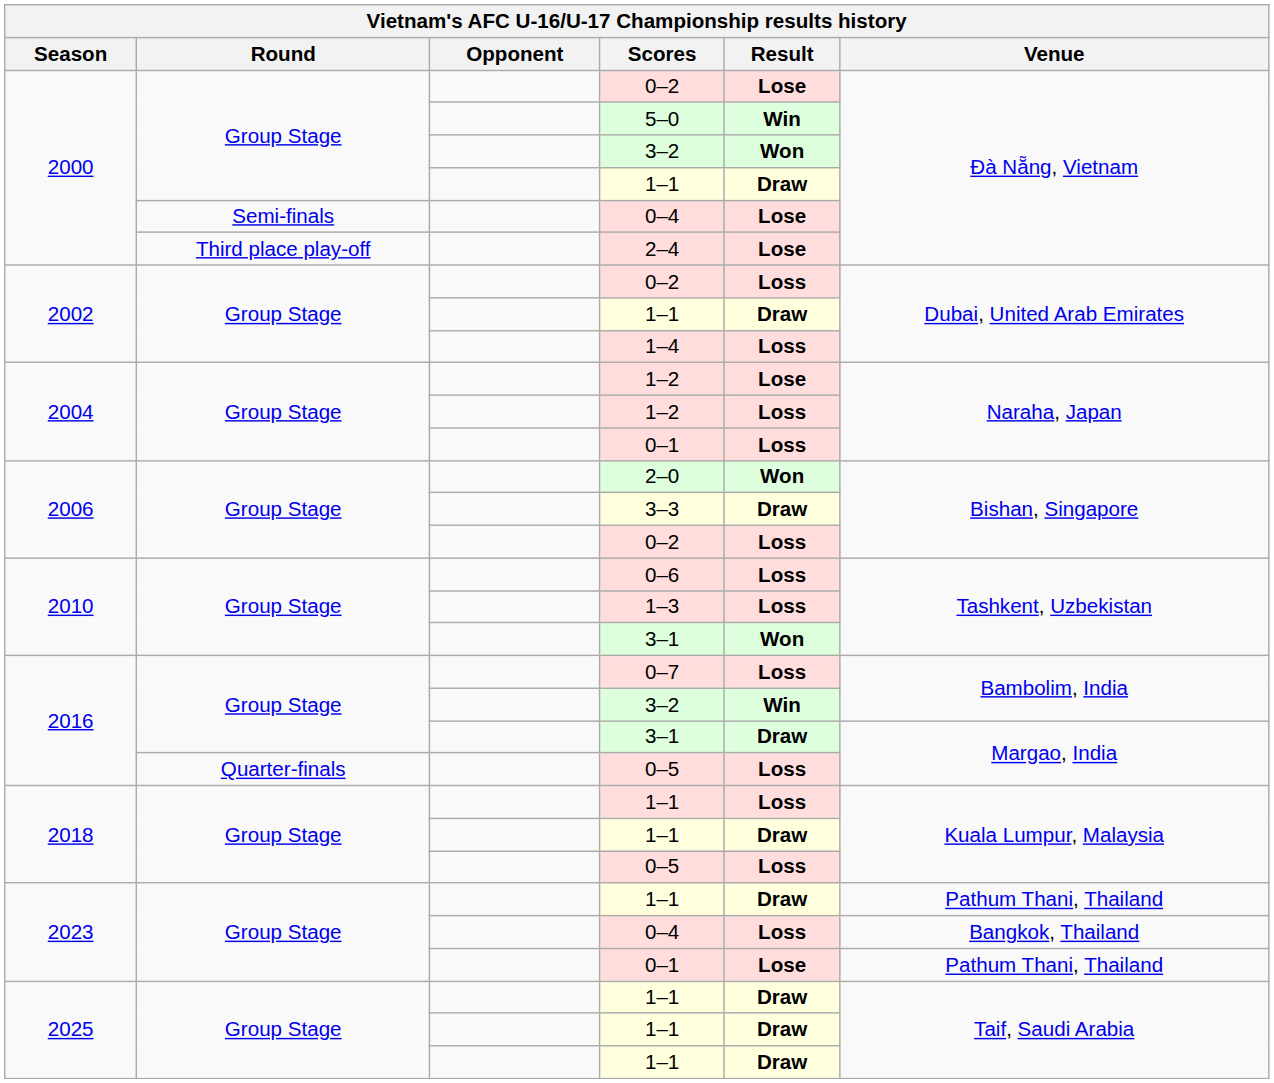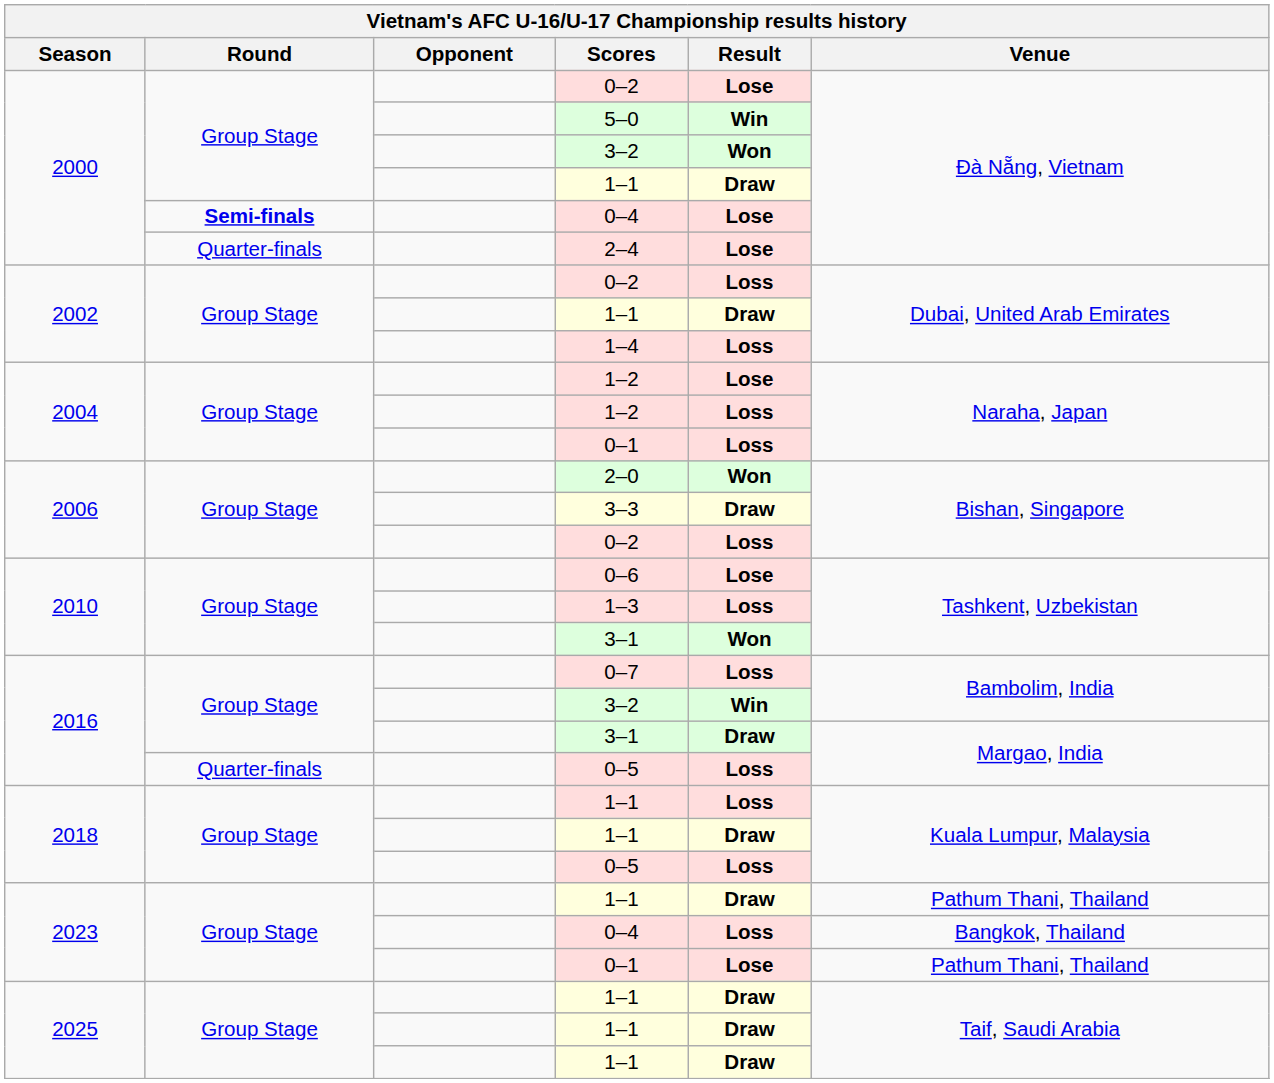(283, 217) normal -> (259, 217) bold
(283, 249) Third place play-off -> (259, 249) Quarter-finals
(782, 574) Loss -> (749, 574) Lose
